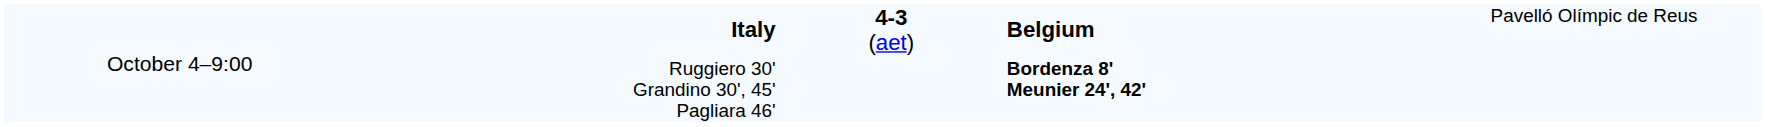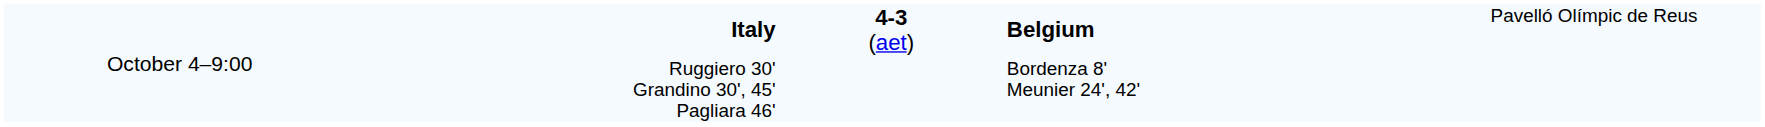(1076, 79) bold -> (1073, 79) normal
